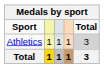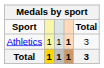(68, 42) normal -> (68, 42) bold
(86, 42) lightgrey background -> (86, 42) no background
